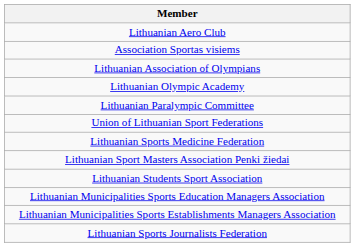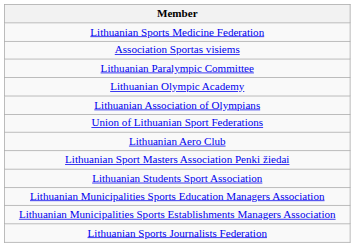(177, 32) Lithuanian Aero Club -> (177, 32) Lithuanian Sports Medicine Federation
(177, 68) Lithuanian Association of Olympians -> (177, 68) Lithuanian Paralympic Committee
(177, 105) Lithuanian Paralympic Committee -> (177, 105) Lithuanian Association of Olympians
(177, 142) Lithuanian Sports Medicine Federation -> (177, 142) Lithuanian Aero Club
